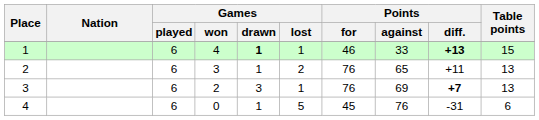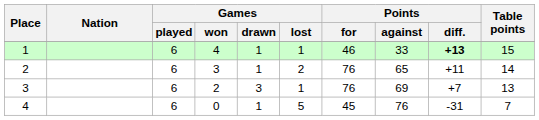(259, 50) bold -> (259, 50) normal
(508, 69) 13 -> (508, 69) 14
(455, 87) bold -> (455, 87) normal
(508, 106) 6 -> (508, 106) 7
